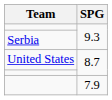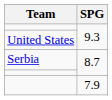(23, 39) Serbia -> (41, 39) United States
(41, 59) United States -> (23, 59) Serbia
